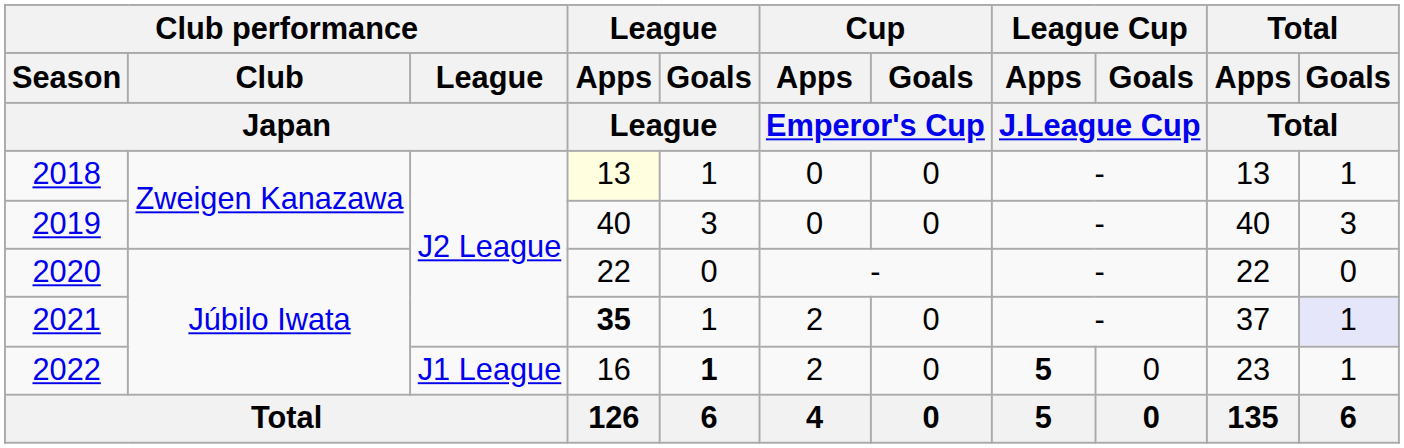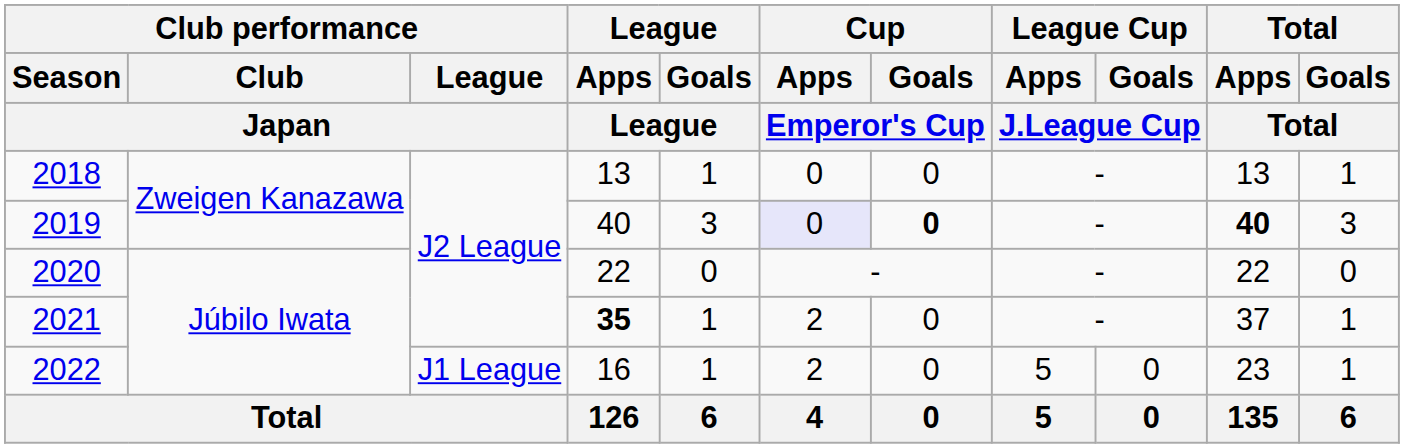(614, 175) lightyellow background -> (614, 175) no background
(814, 223) no background -> (814, 223) lavender background
(931, 223) normal -> (931, 223) bold
(1253, 223) normal -> (1253, 223) bold
(1348, 321) lavender background -> (1348, 321) no background
(709, 369) bold -> (709, 369) normal
(1043, 369) bold -> (1043, 369) normal
